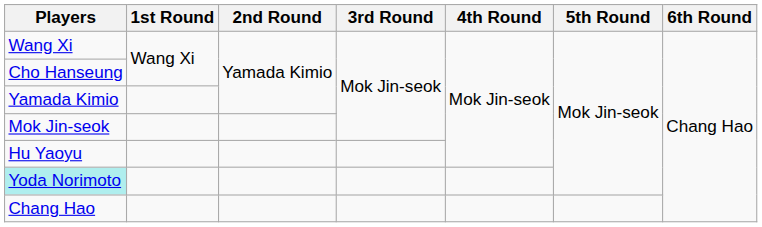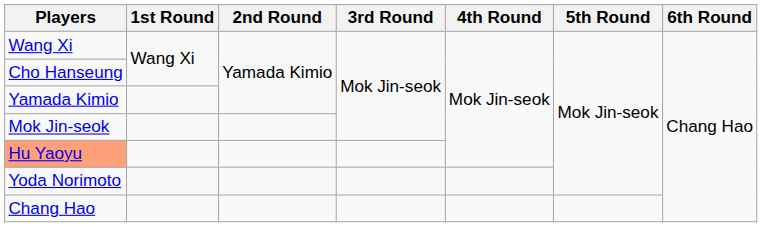(45, 153) no background -> (45, 153) lightsalmon background
(65, 180) paleturquoise background -> (65, 180) no background
